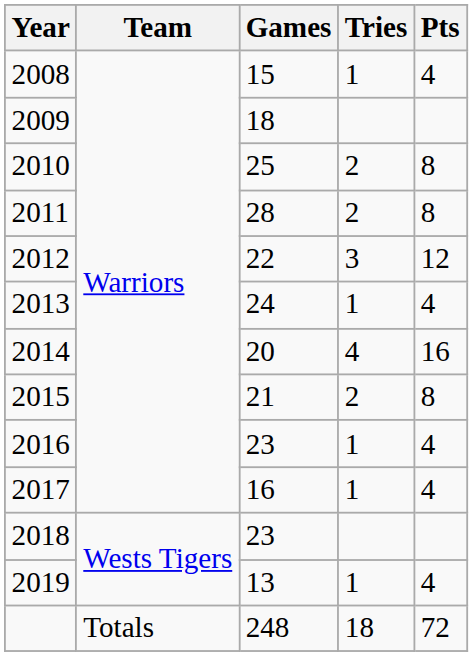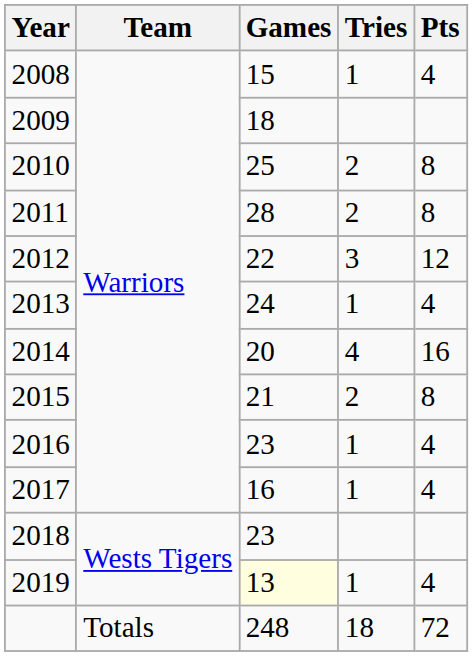(260, 581) no background -> (260, 581) lightyellow background
